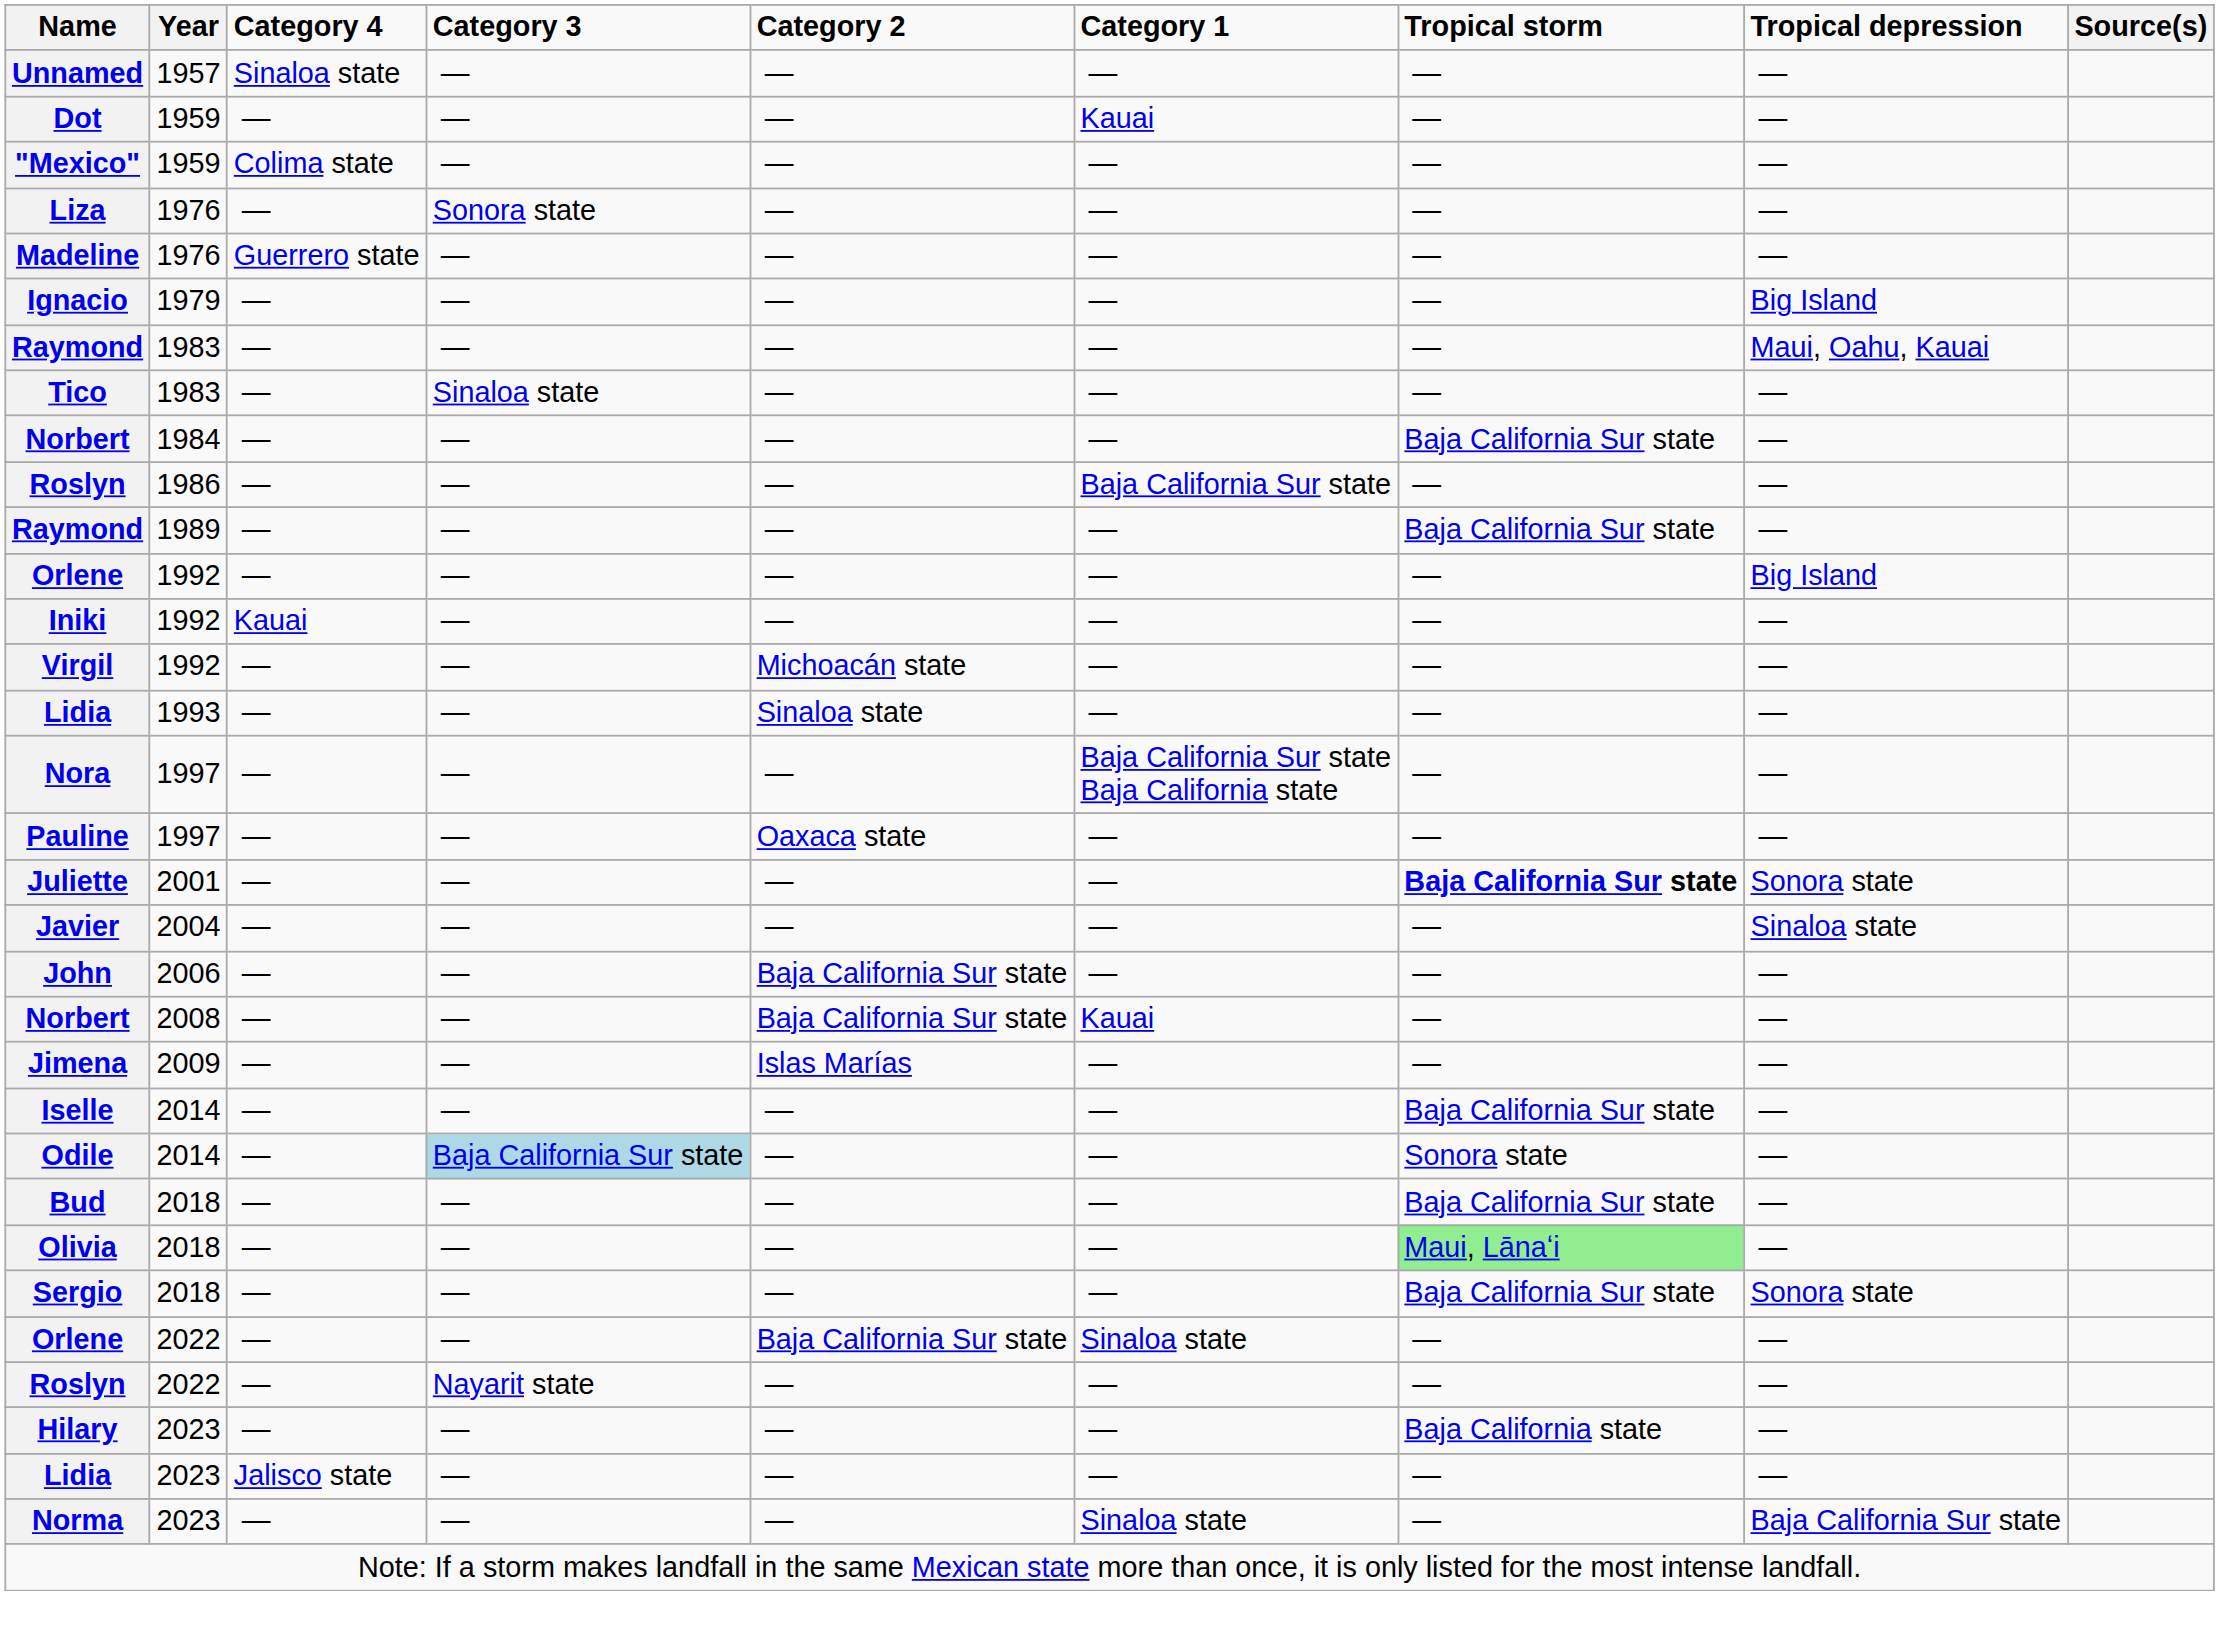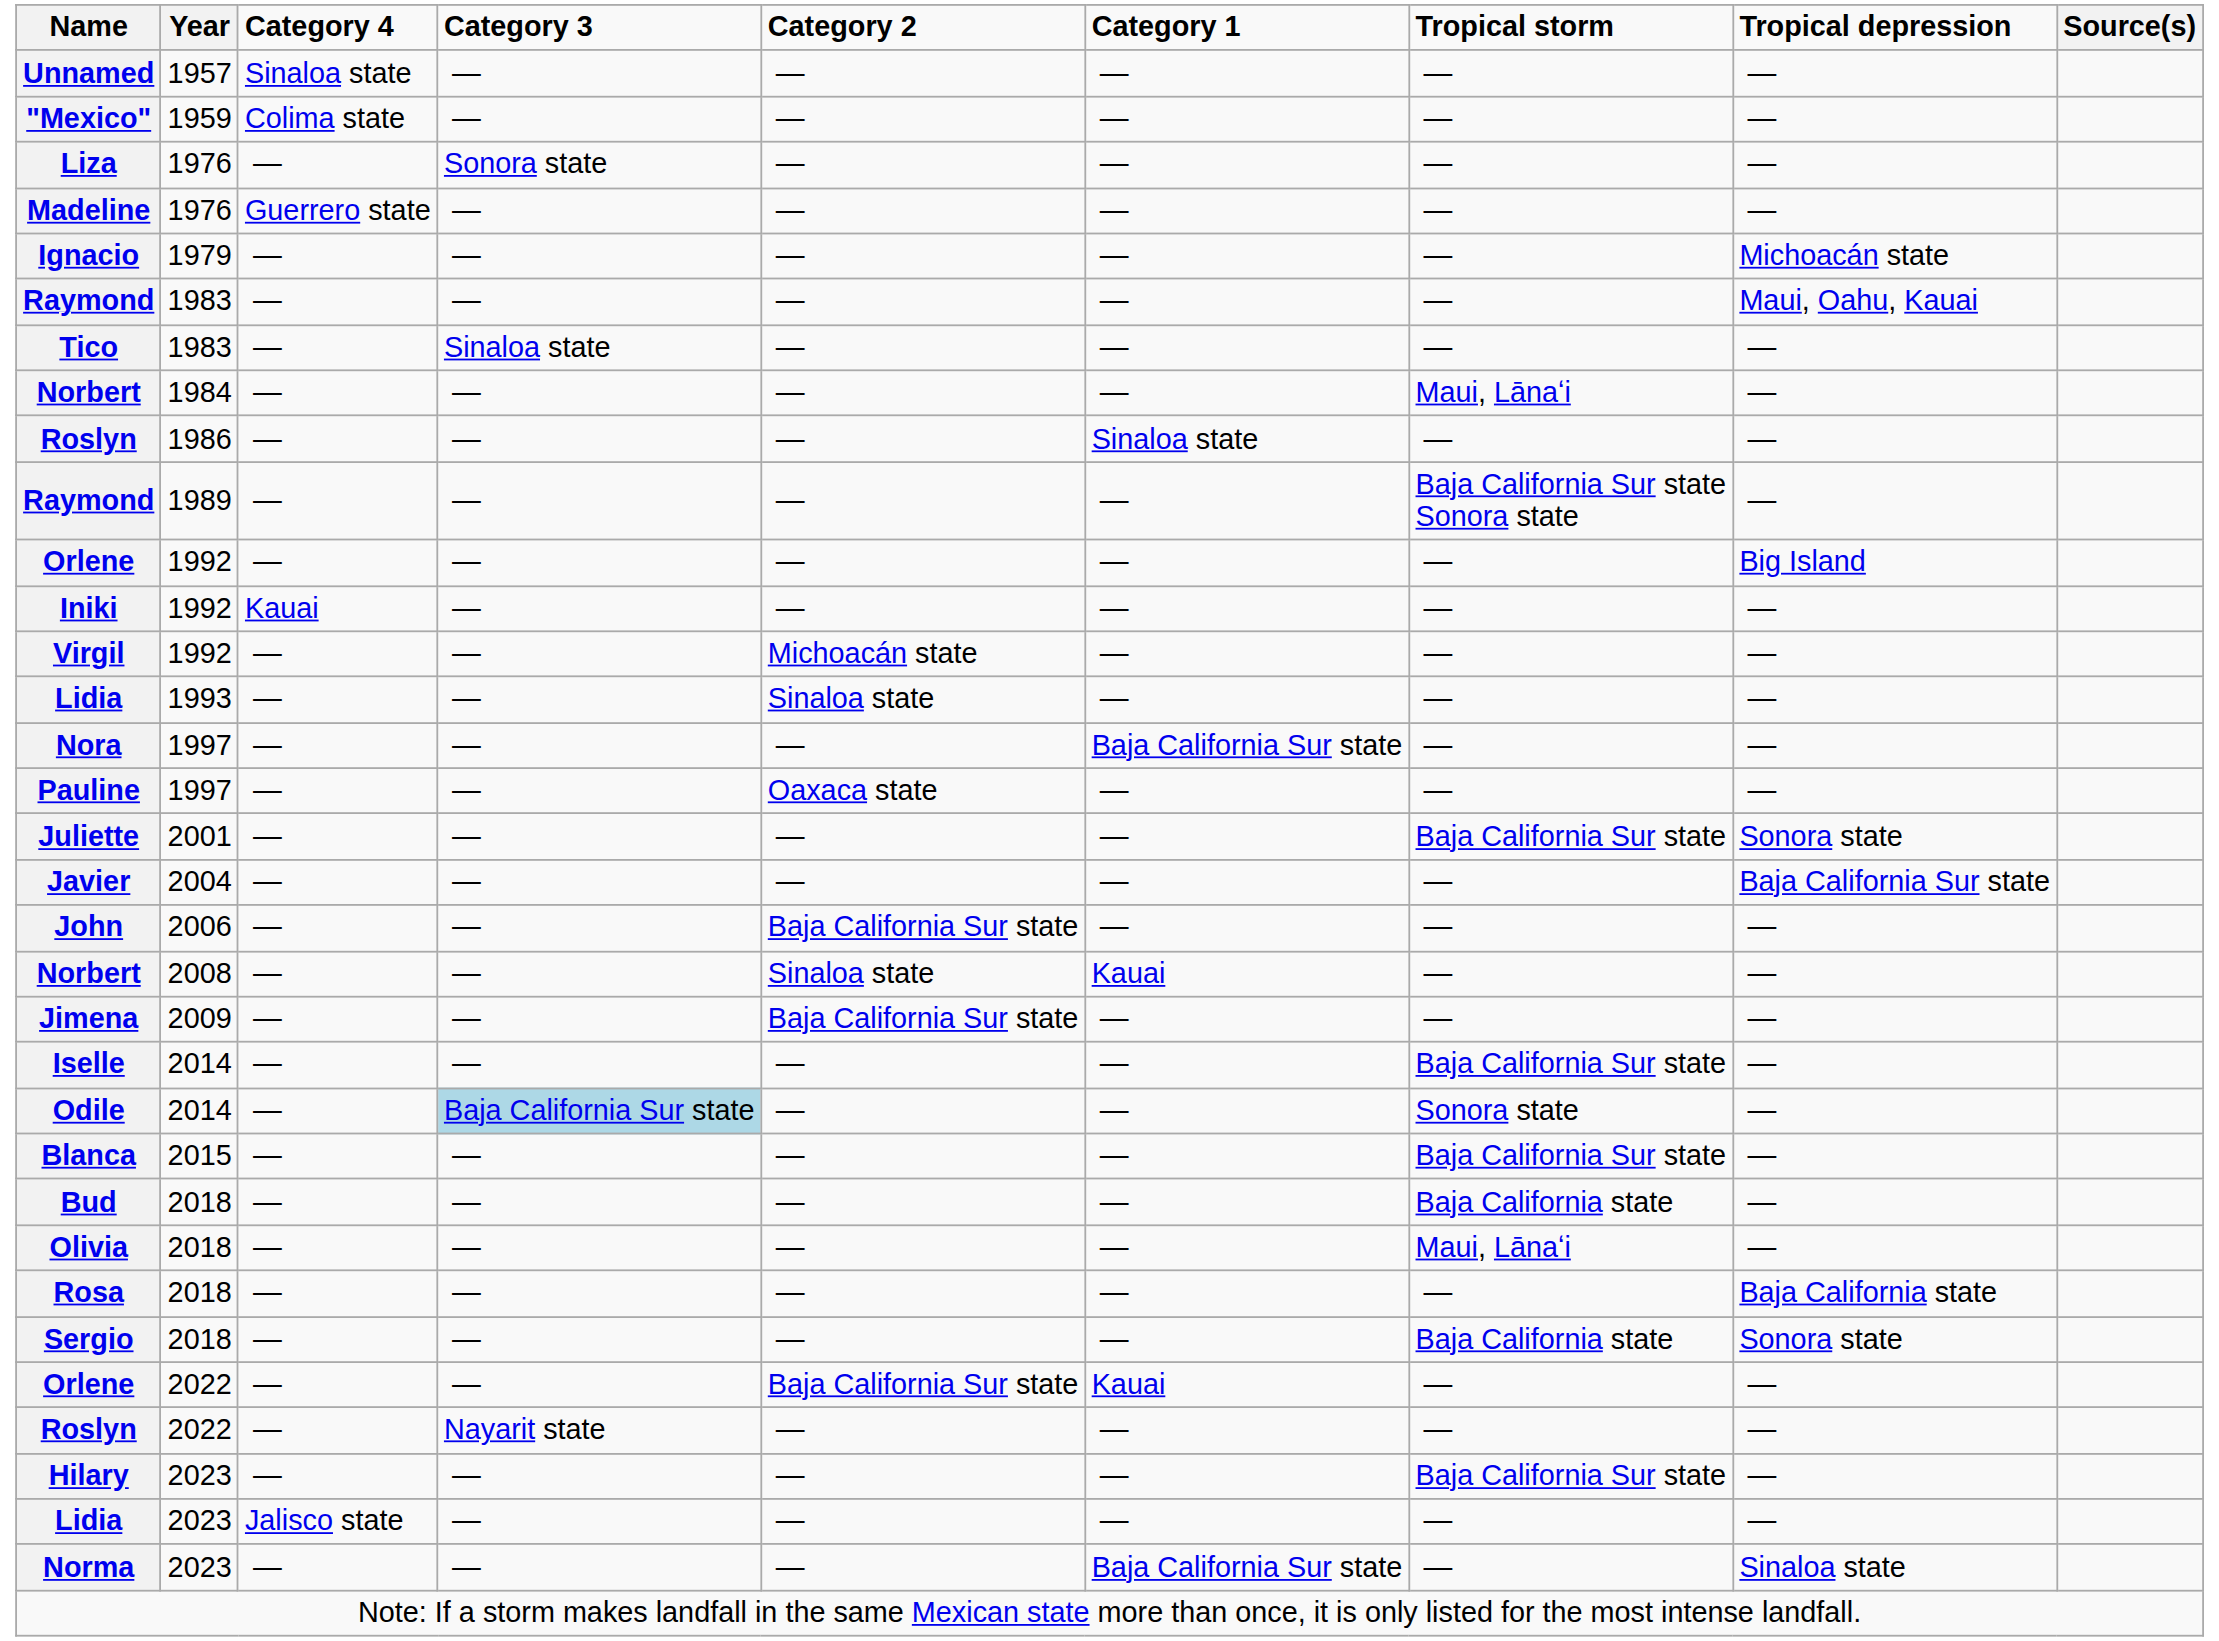- row: (78, 118)
(1814, 301) Big Island -> (1844, 255) Michoacán state
(1560, 438) Baja California Sur state -> (1493, 392) Maui, Lānaʻi
(1236, 484) Baja California Sur state -> (1175, 438) Sinaloa state
(1560, 529) Baja California Sur state -> (1571, 500) Baja California Sur state Sonora state
(1236, 774) Baja California Sur state Baja California state -> (1247, 744) Baja California Sur state
(1571, 881) bold -> (1571, 836) normal
(1834, 927) Sinaloa state -> (1895, 881) Baja California Sur state
(912, 1018) Baja California Sur state -> (851, 973) Sinaloa state
(834, 1064) Islas Marías -> (923, 1018) Baja California Sur state
+ row: (89, 1155)
(1560, 1201) Baja California Sur state -> (1544, 1201) Baja California state
(1482, 1247) lightgreen background -> (1493, 1247) no background
+ row: (89, 1292)
(1560, 1292) Baja California Sur state -> (1544, 1338) Baja California state
(1164, 1338) Sinaloa state -> (1128, 1384) Kauai
(1533, 1429) Baja California state -> (1571, 1475) Baja California Sur state
(1164, 1521) Sinaloa state -> (1247, 1567) Baja California Sur state
(1906, 1521) Baja California Sur state -> (1823, 1567) Sinaloa state
